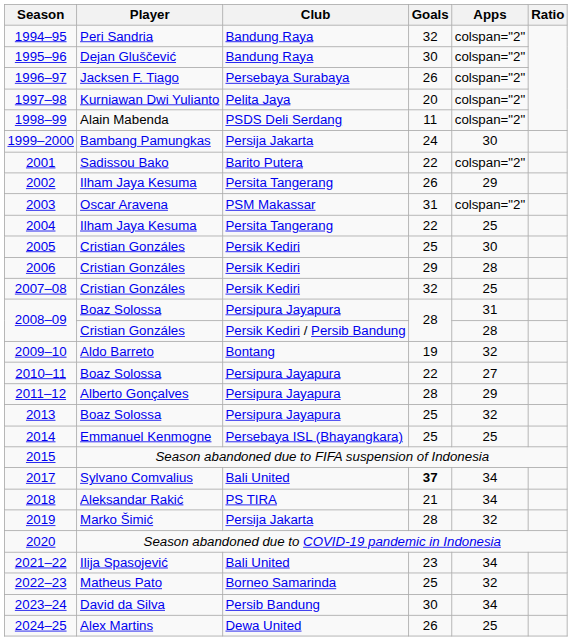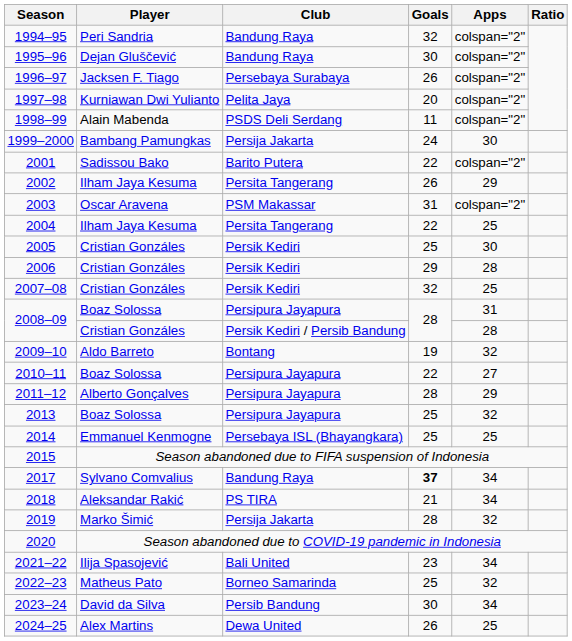(258, 478) Bali United -> (269, 478) Bandung Raya
